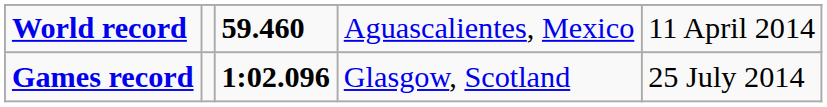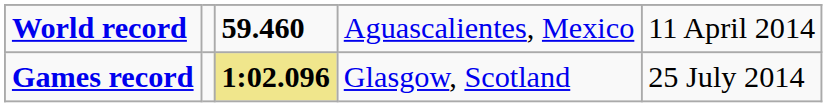(276, 76) no background -> (276, 76) khaki background
